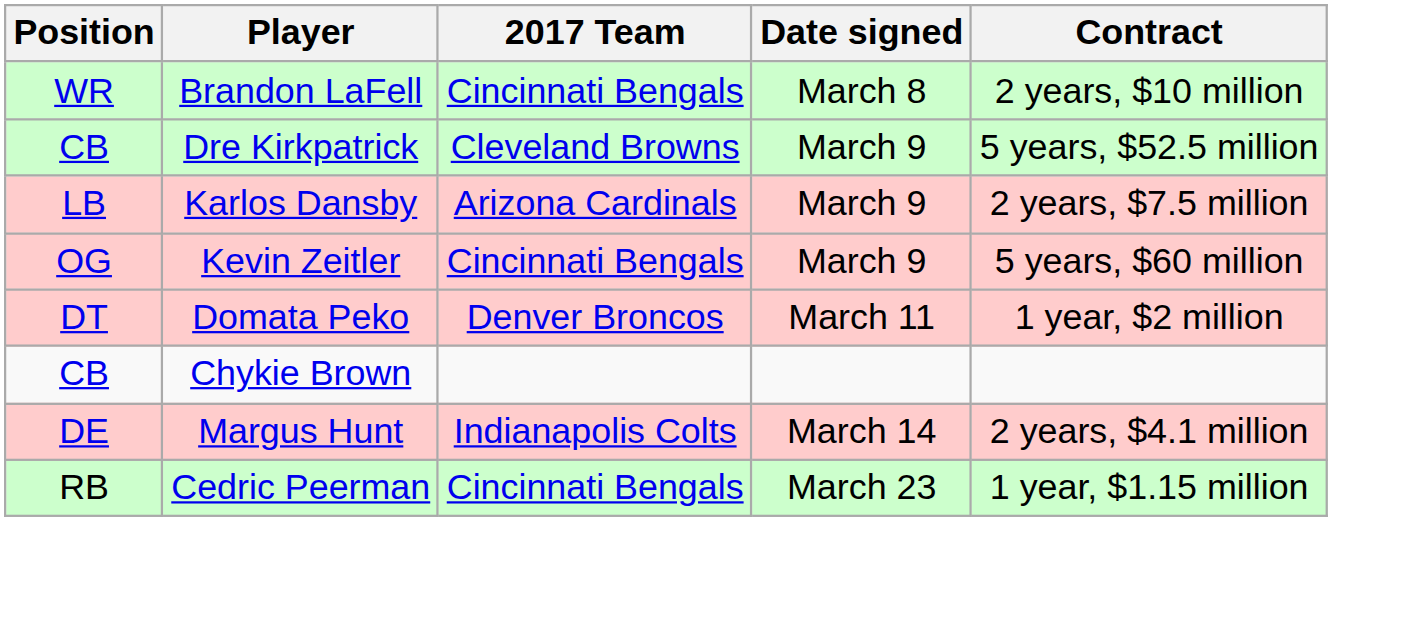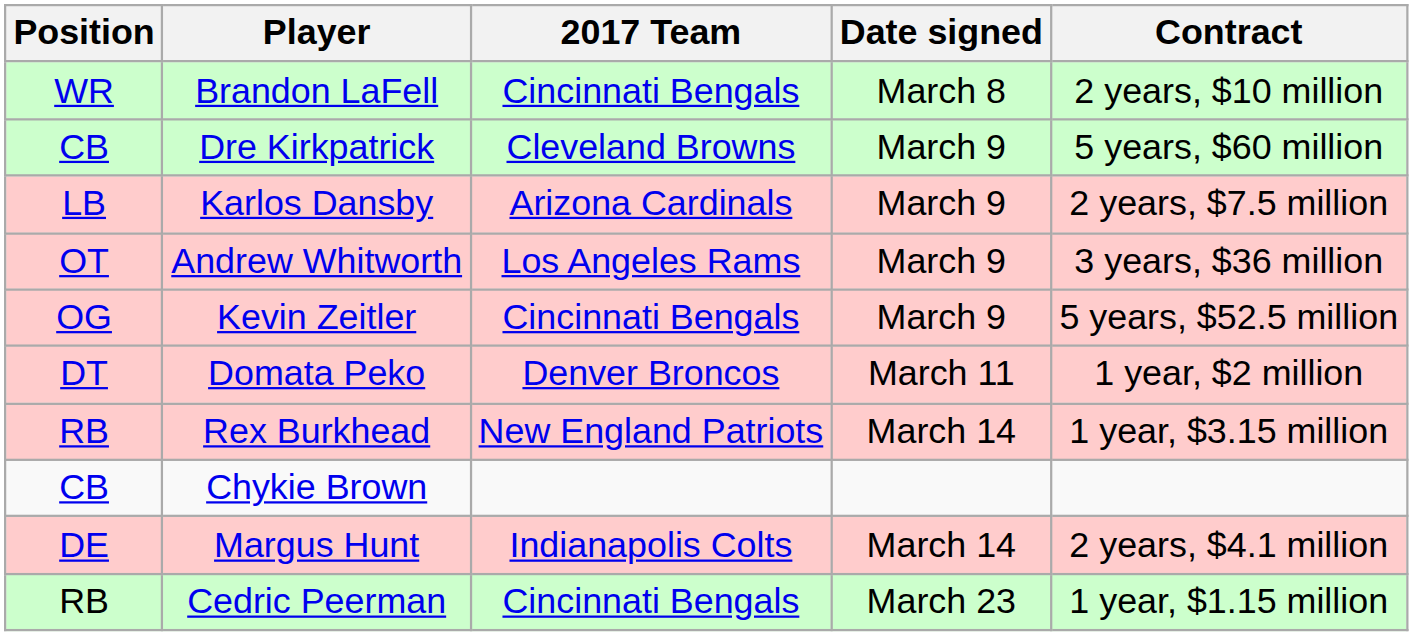(1149, 146) 5 years, $52.5 million -> (1229, 146) 5 years, $60 million
+ row: (317, 260)
(1149, 260) 5 years, $60 million -> (1229, 317) 5 years, $52.5 million
+ row: (317, 430)
